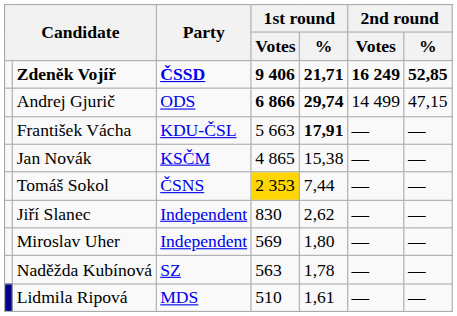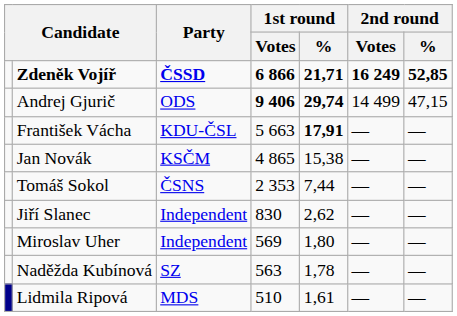(275, 74) 9 406 -> (275, 74) 6 866
(275, 102) 6 866 -> (275, 102) 9 406
(275, 185) gold background -> (275, 185) no background
